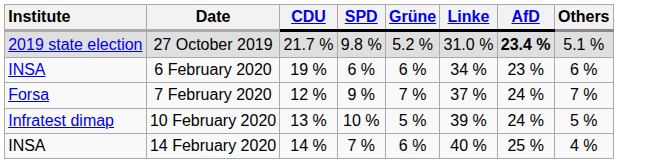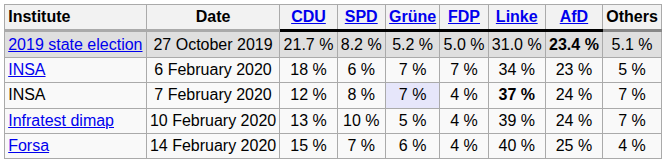+ column: (464, 17)
(361, 44) 9.8 % -> (361, 44) 8.2 %
(308, 69) 19 % -> (308, 69) 18 %
(413, 69) 6 % -> (413, 69) 7 %
(584, 69) 6 % -> (632, 69) 5 %
(29, 95) Forsa -> (27, 95) INSA
(361, 95) 9 % -> (361, 95) 8 %
(413, 95) no background -> (413, 95) lavender background
(468, 95) normal -> (517, 95) bold
(584, 120) 5 % -> (632, 120) 7 %
(27, 146) INSA -> (29, 146) Forsa
(308, 146) 14 % -> (308, 146) 15 %
